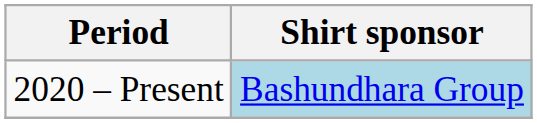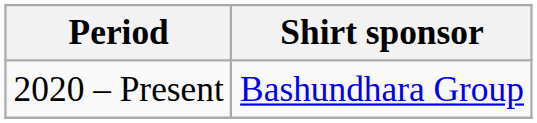(382, 88) lightblue background -> (382, 88) no background
